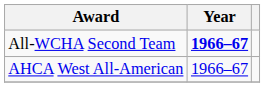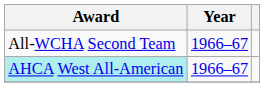(220, 43) bold -> (220, 43) normal
(96, 69) no background -> (96, 69) paleturquoise background
